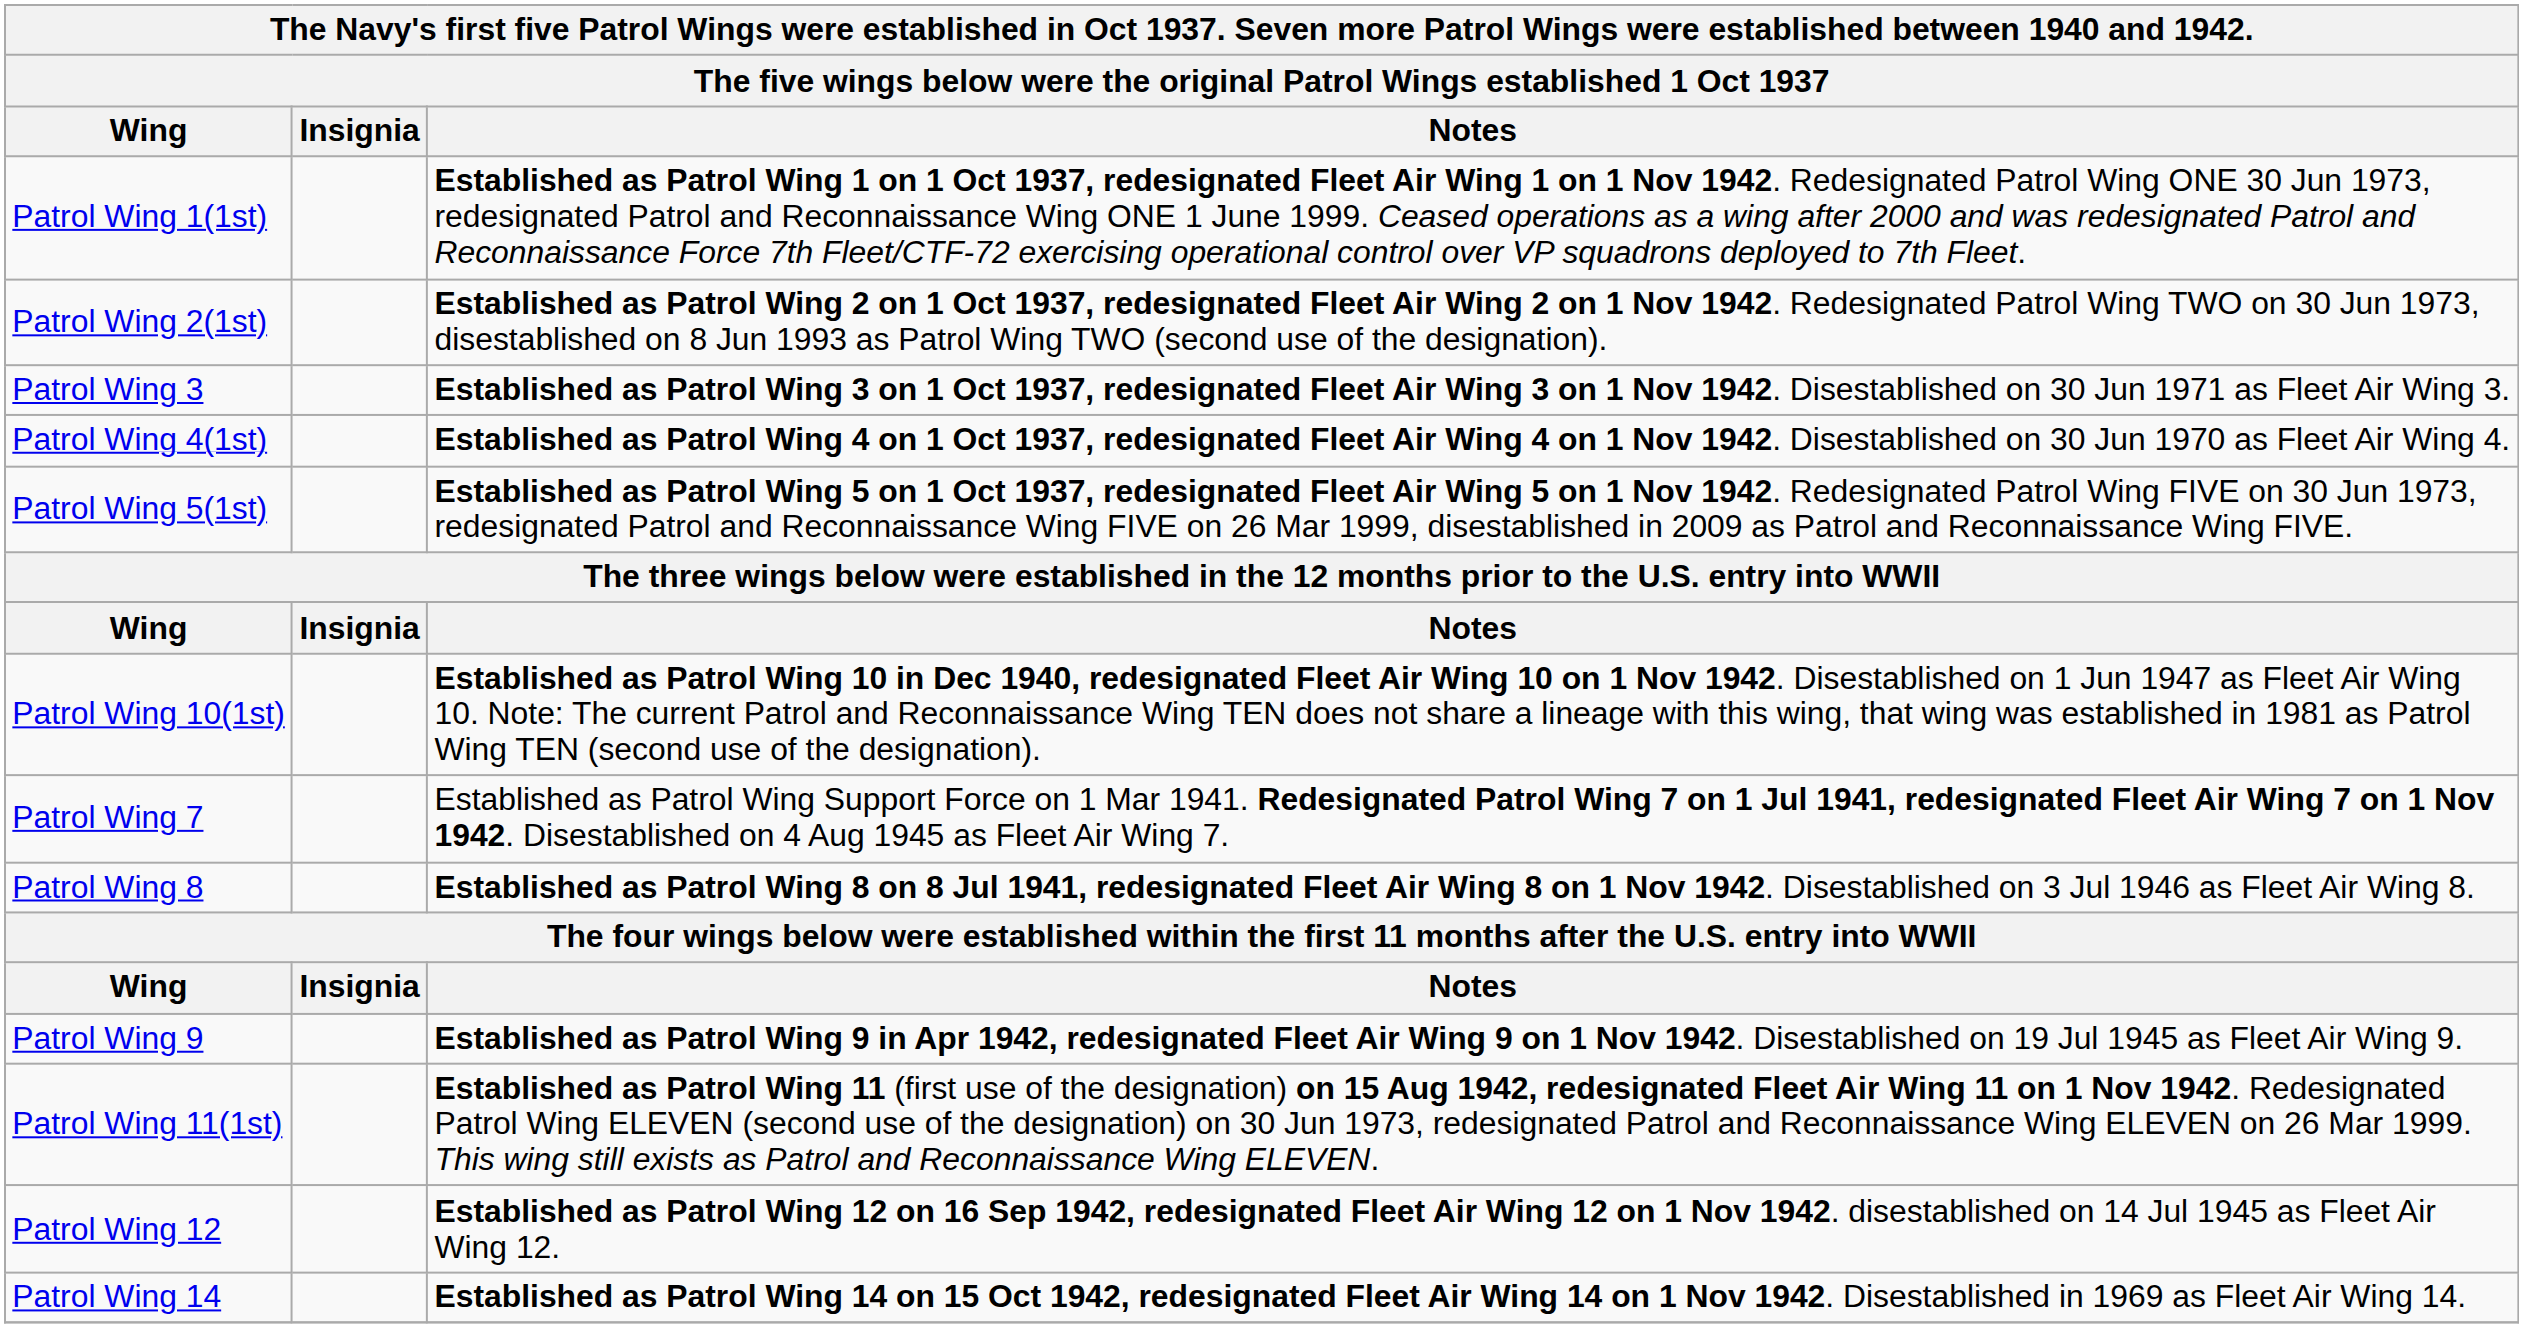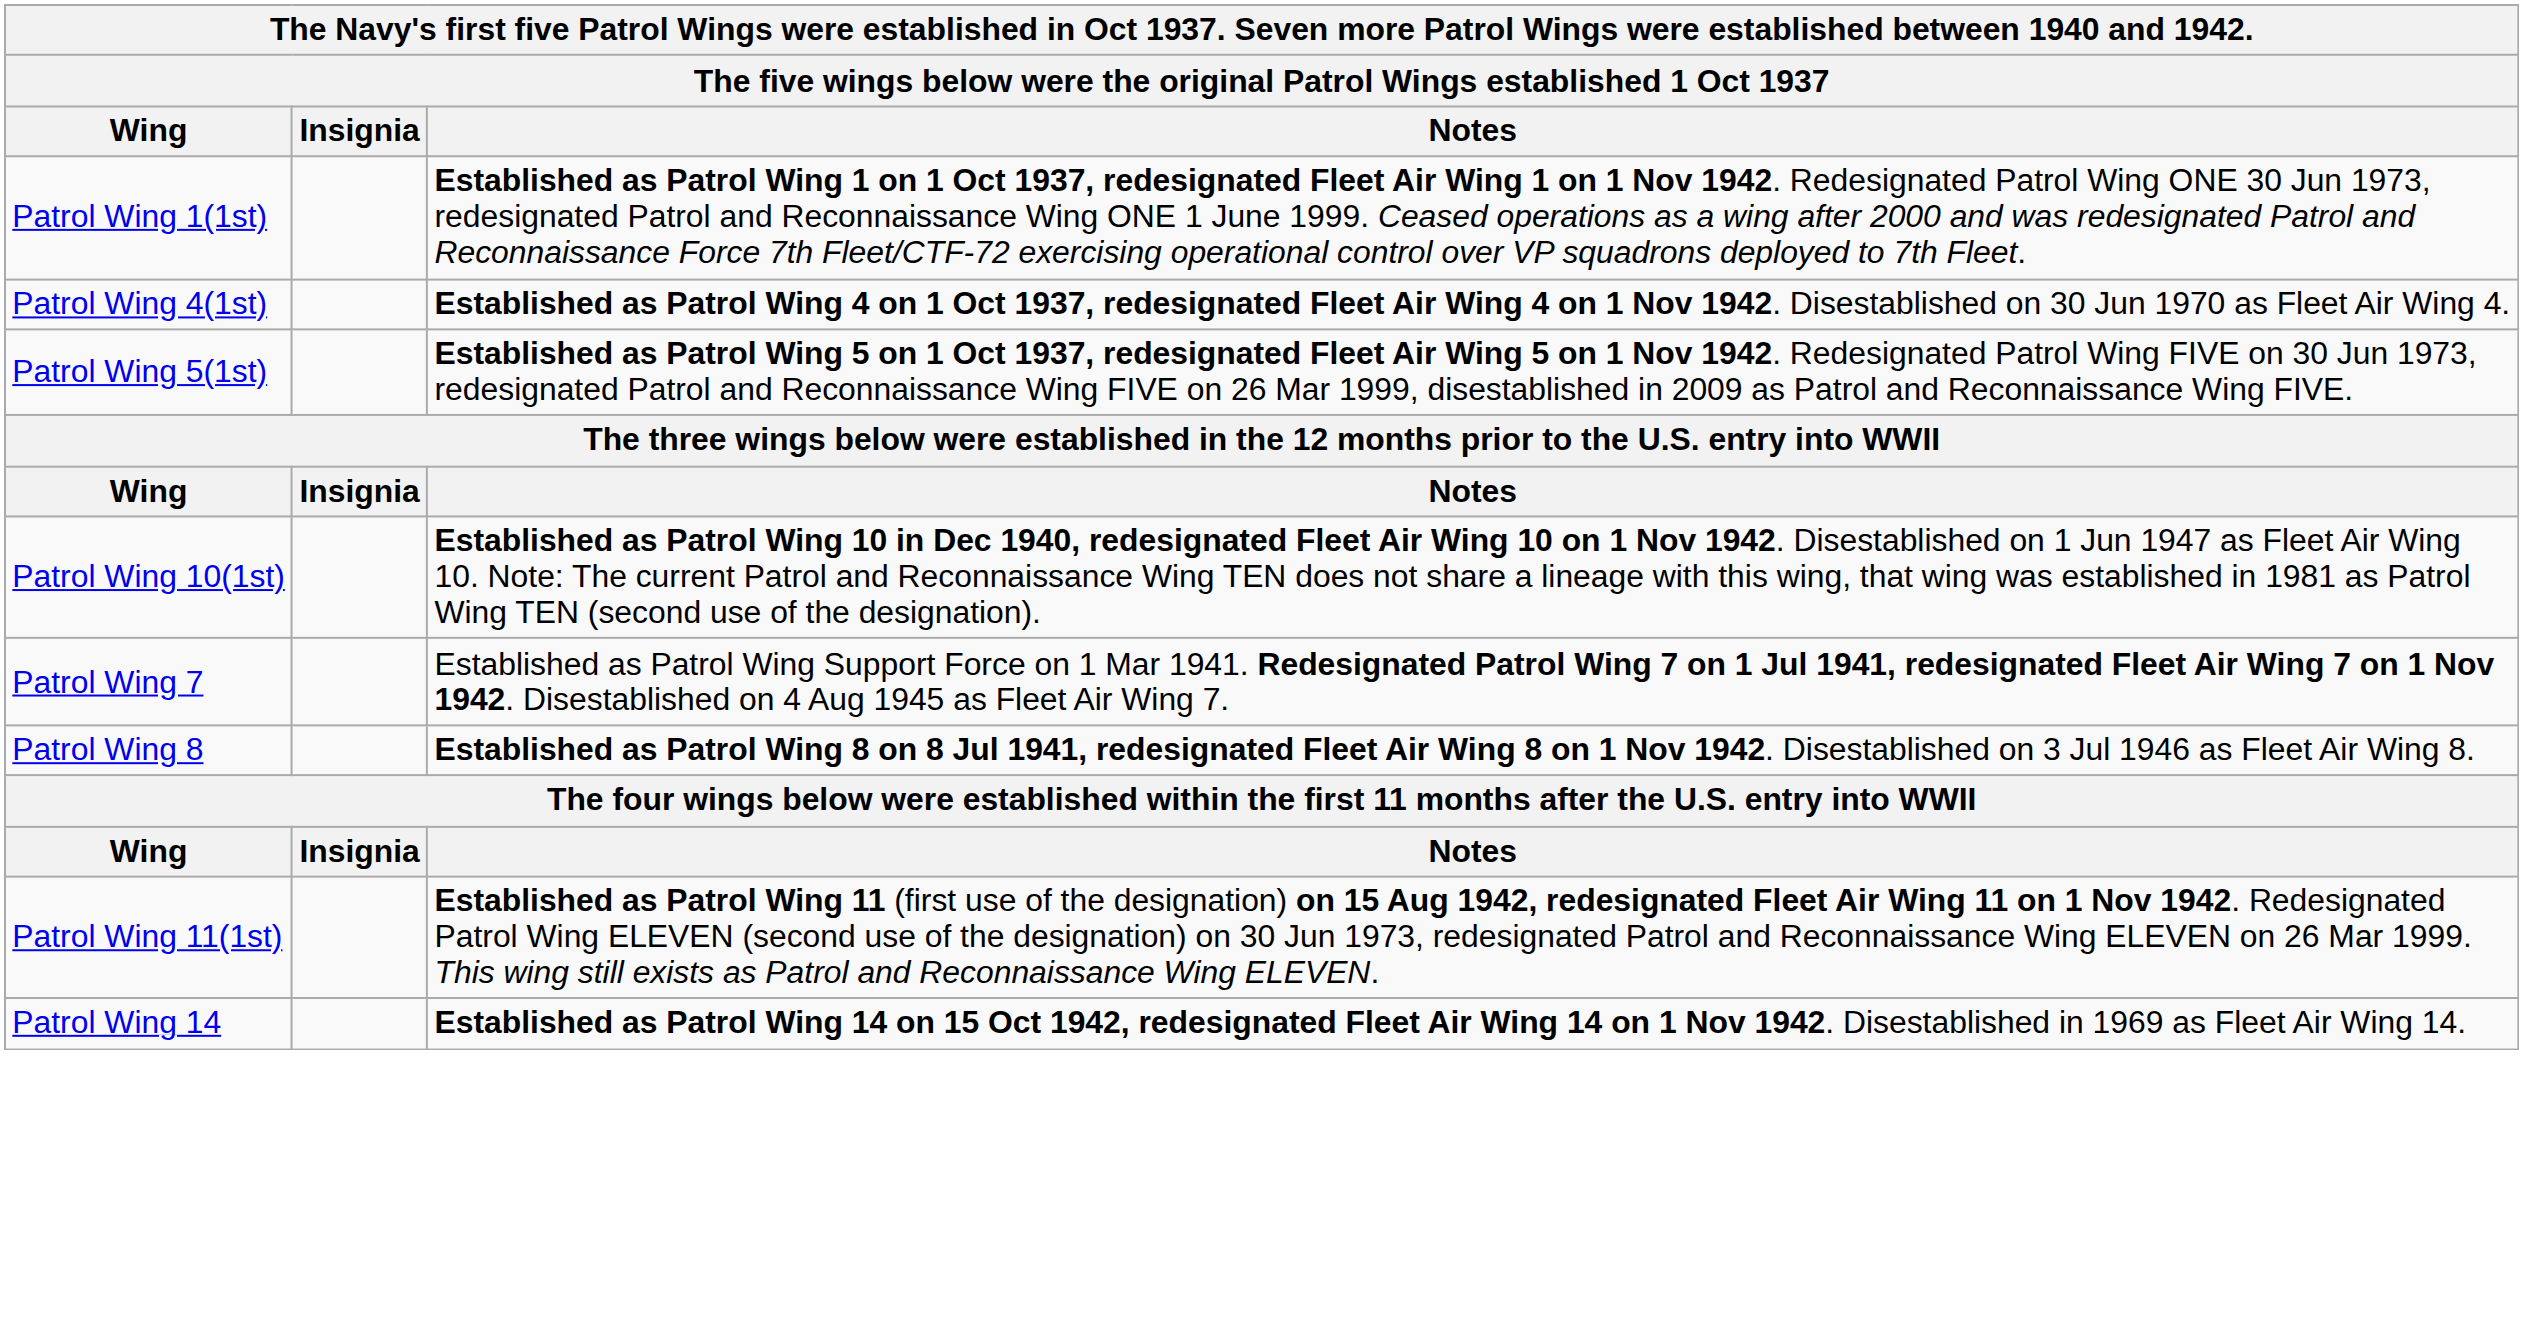- row: (140, 321)
- row: (108, 389)
- row: (108, 1037)
- row: (117, 1228)
